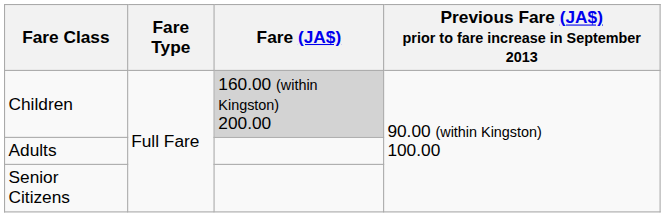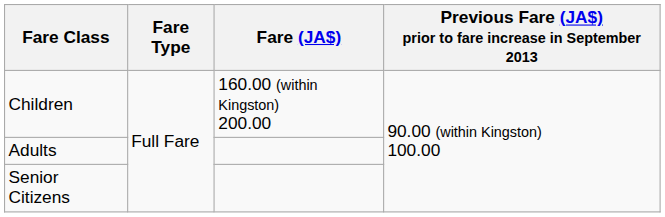(268, 103) lightgrey background -> (268, 103) no background
